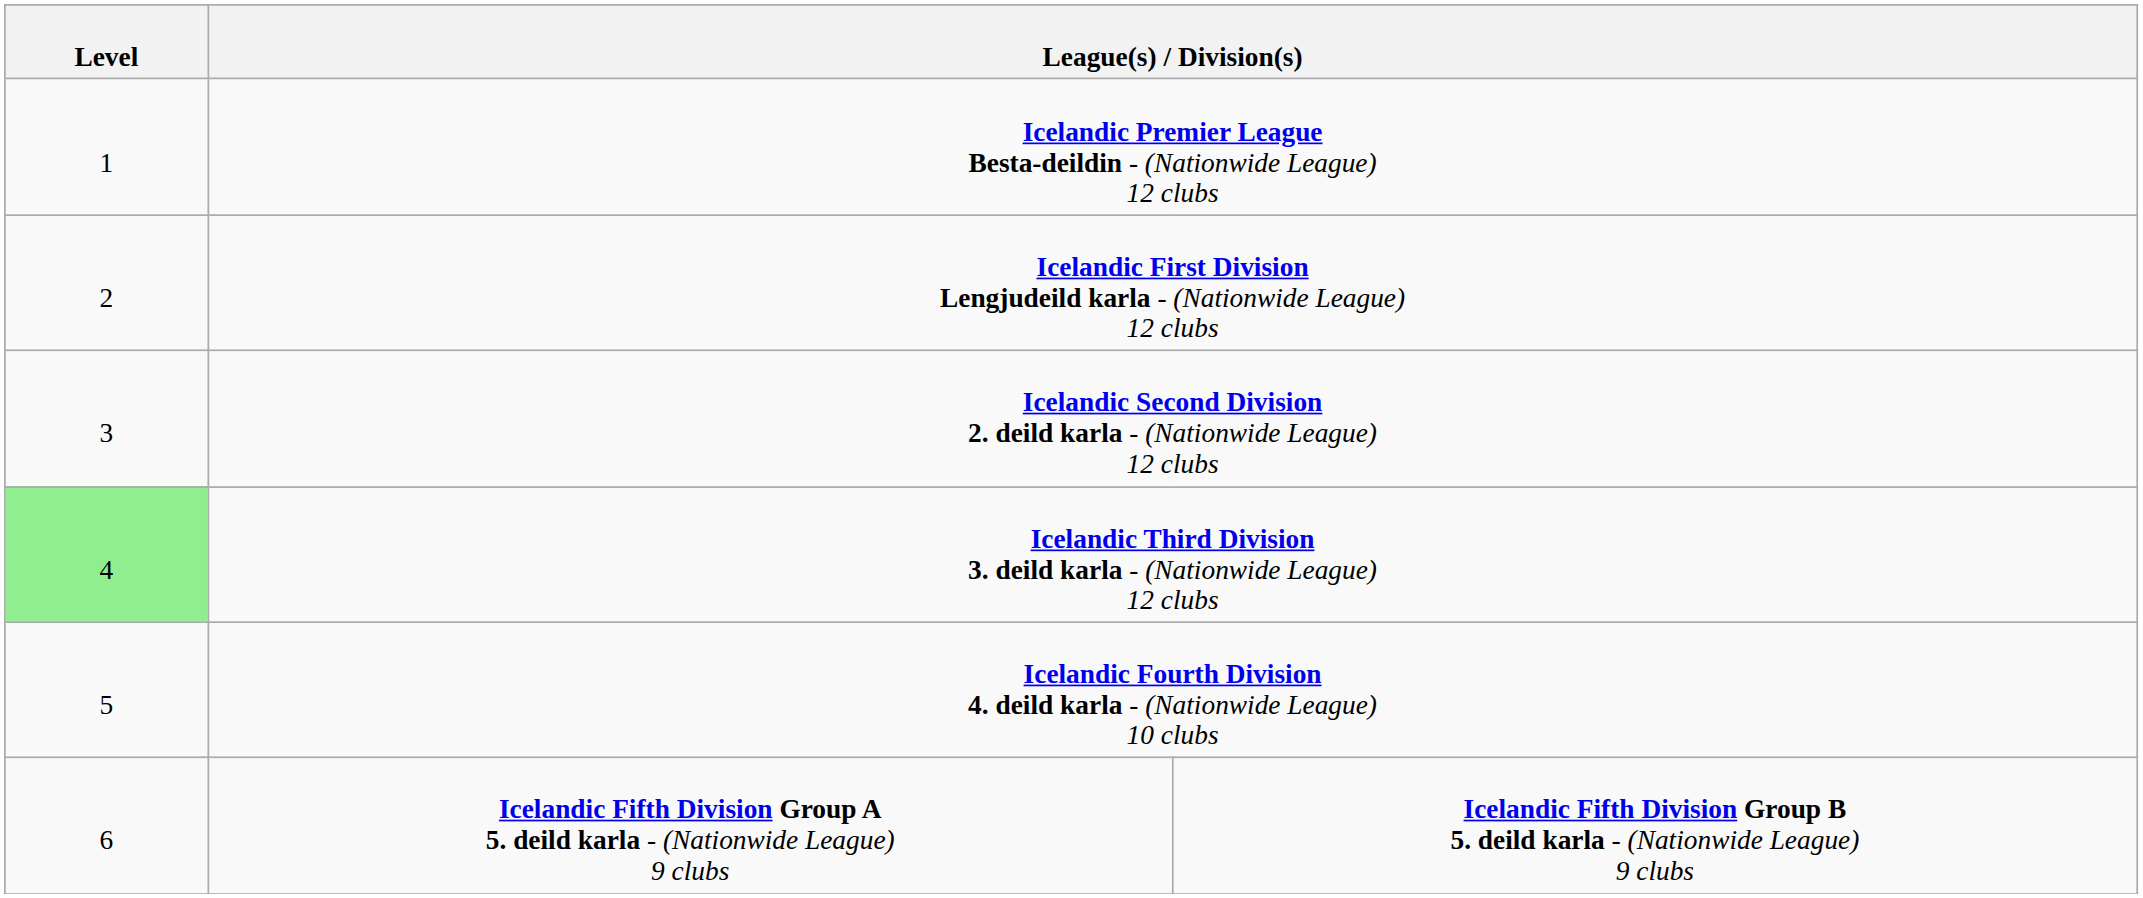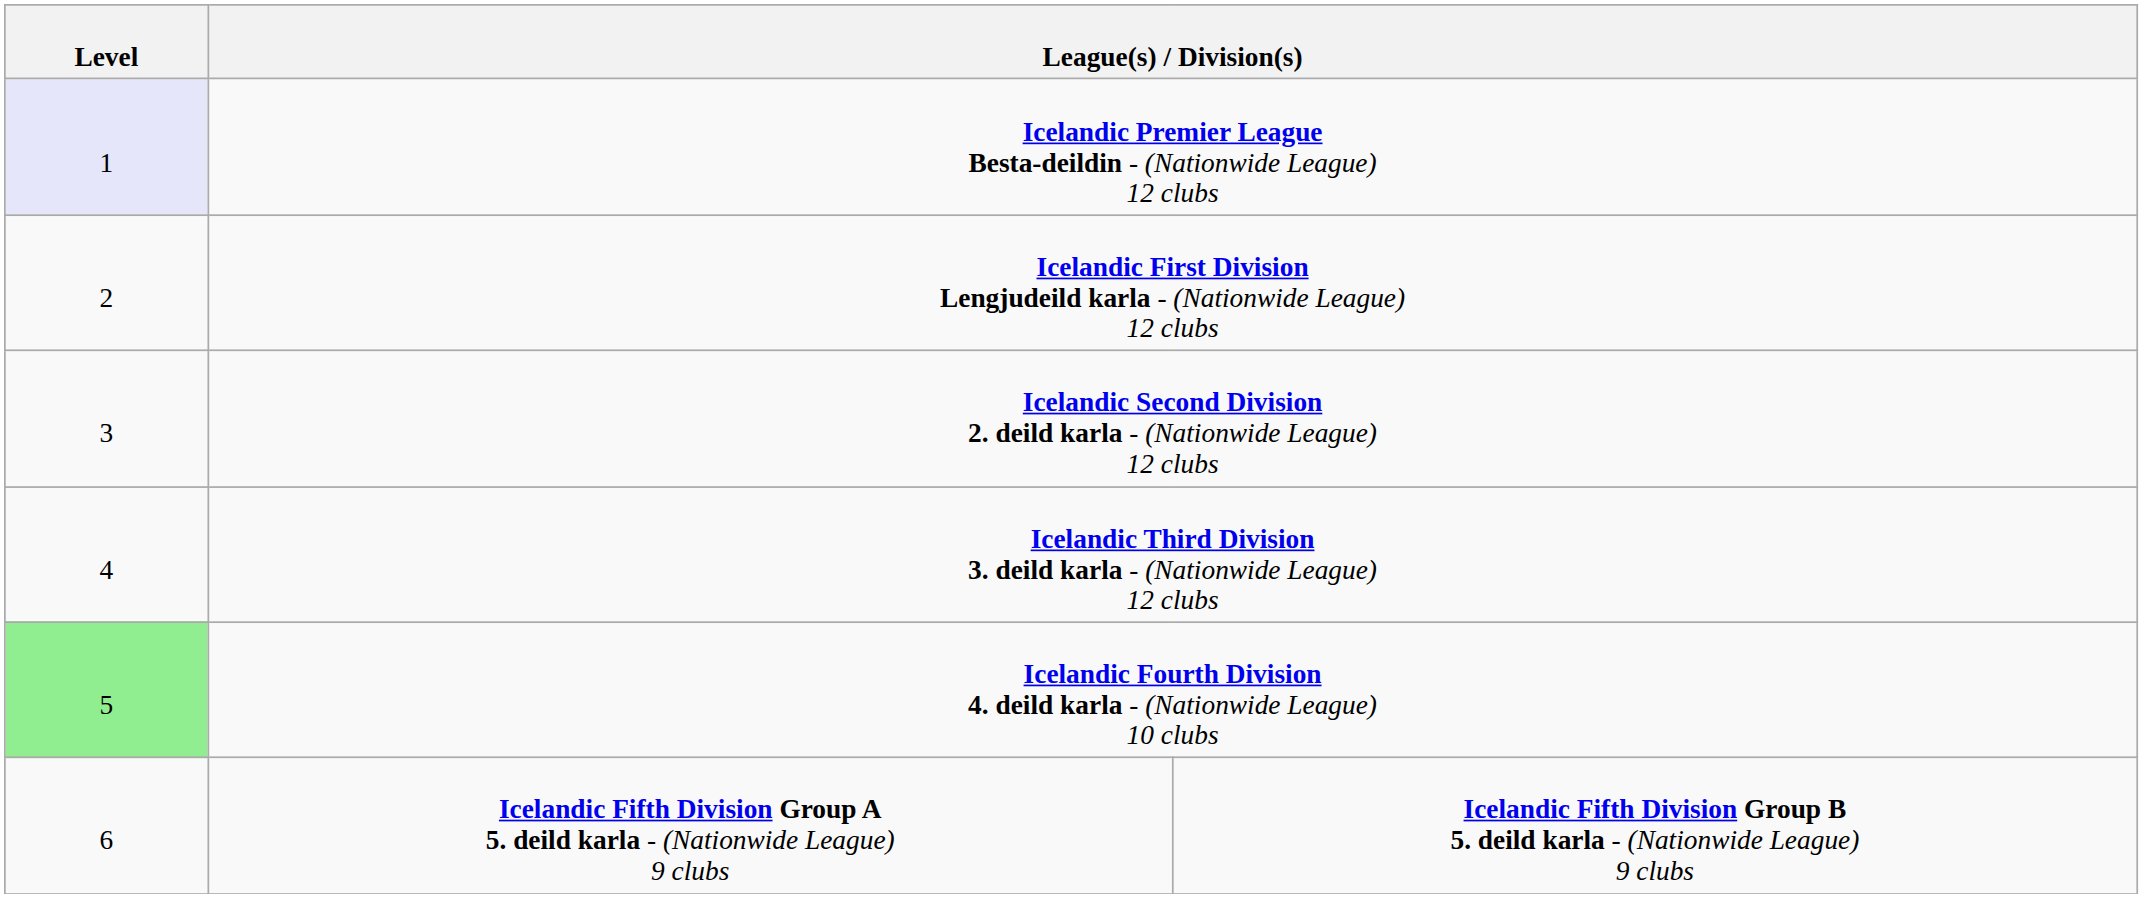(106, 161) no background -> (106, 161) lavender background
(106, 569) lightgreen background -> (106, 569) no background
(106, 704) no background -> (106, 704) lightgreen background
